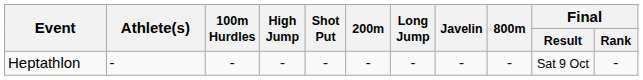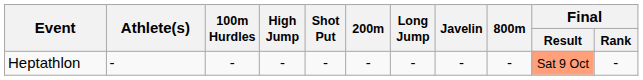(563, 64) no background -> (563, 64) lightsalmon background
